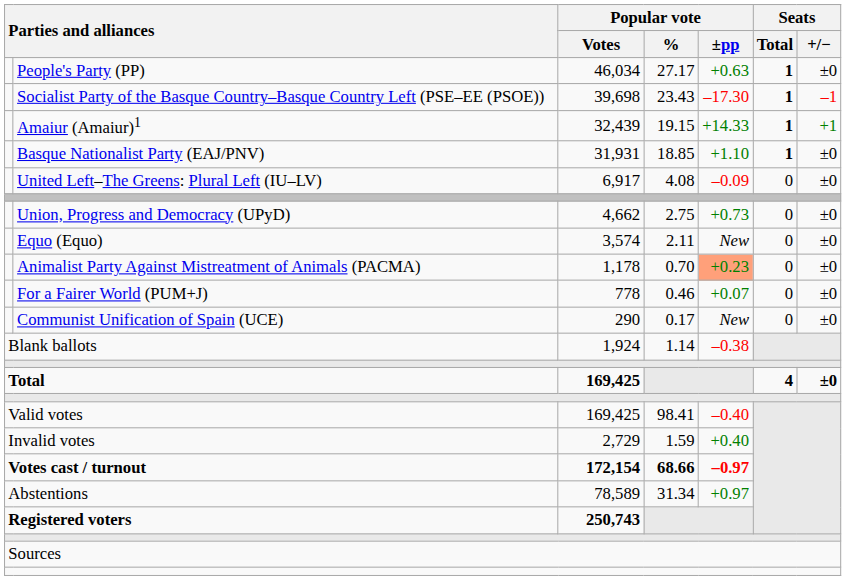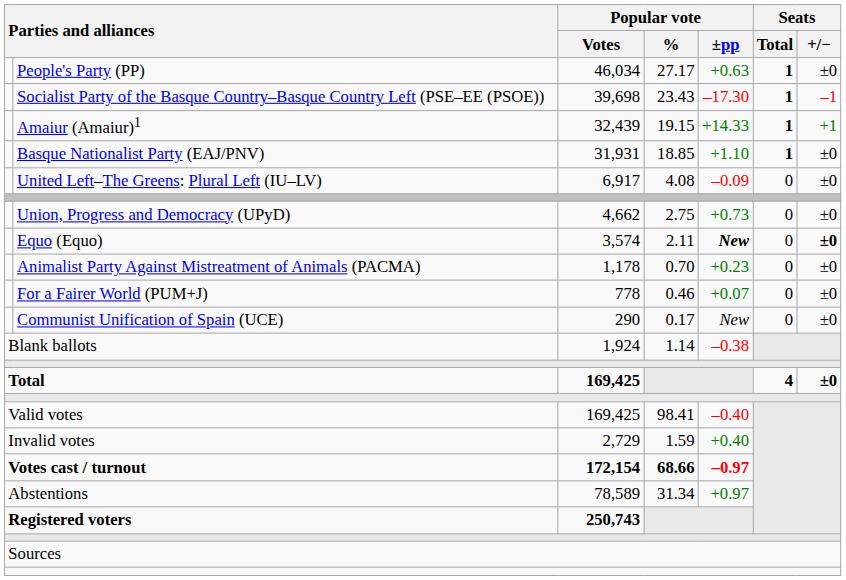(734, 240) normal -> (734, 240) bold
(828, 240) normal -> (828, 240) bold
(730, 267) lightsalmon background -> (730, 267) no background
